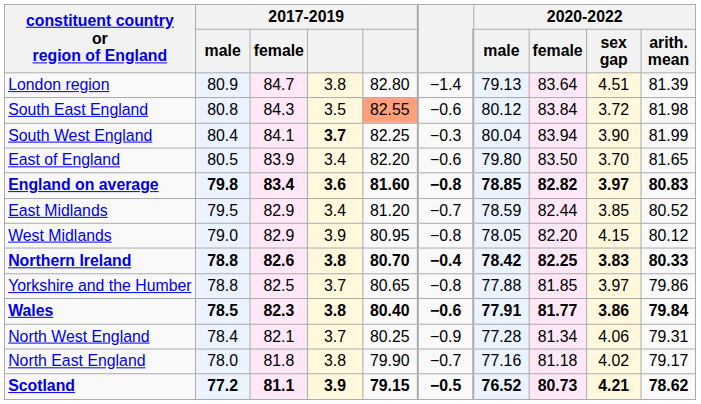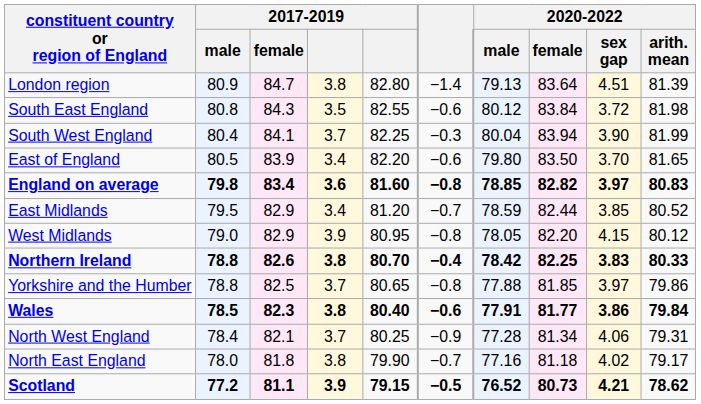(390, 110) lightsalmon background -> (390, 110) no background
(335, 135) bold -> (335, 135) normal
